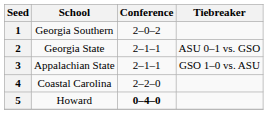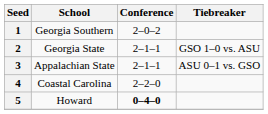(219, 48) ASU 0–1 vs. GSO -> (219, 48) GSO 1–0 vs. ASU
(219, 65) GSO 1–0 vs. ASU -> (219, 65) ASU 0–1 vs. GSO
